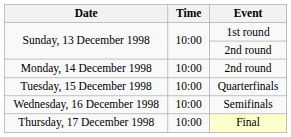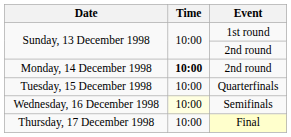(189, 68) normal -> (189, 68) bold
(189, 104) no background -> (189, 104) lightyellow background
